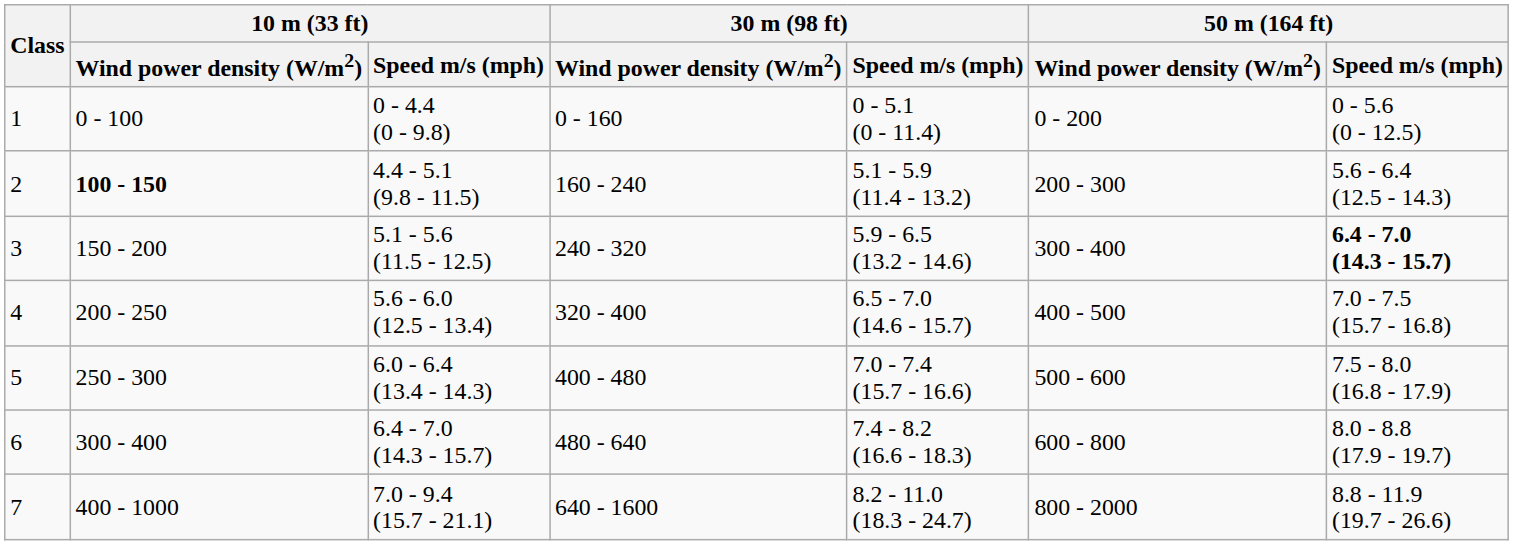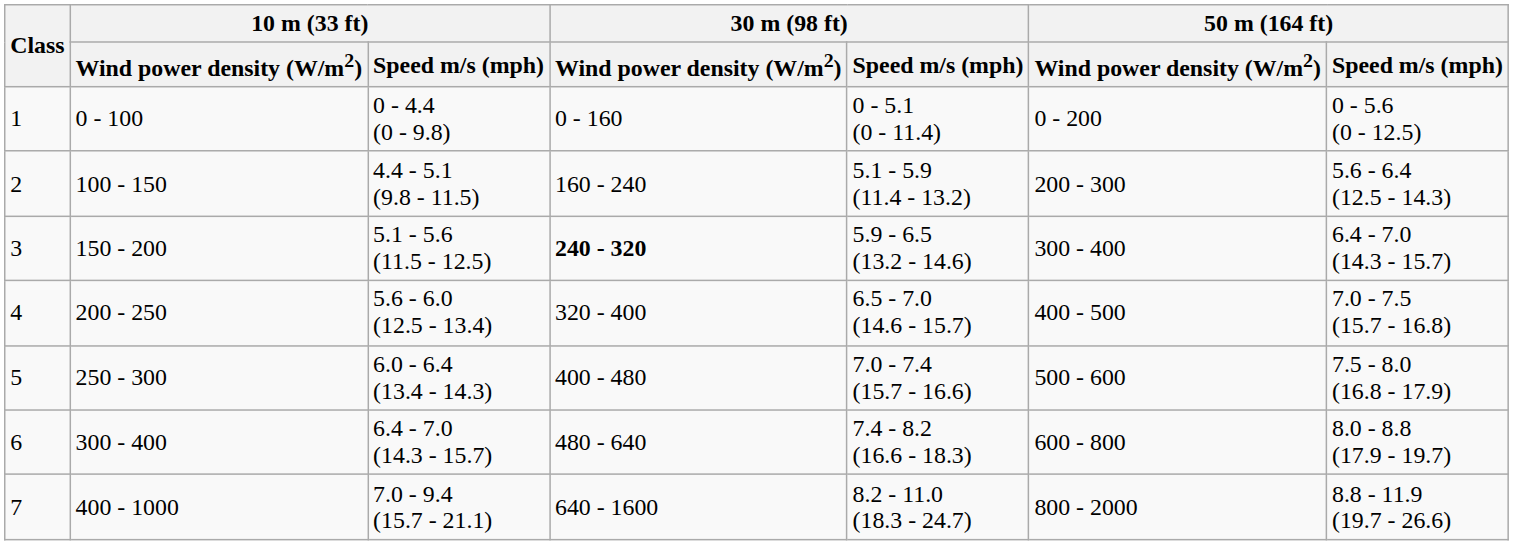(121, 183) bold -> (121, 183) normal
(601, 248) normal -> (601, 248) bold
(1392, 248) bold -> (1392, 248) normal
